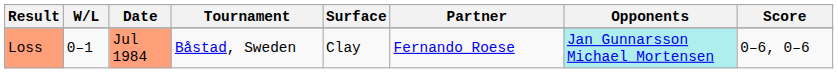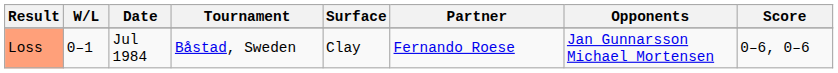(130, 48) lightsalmon background -> (130, 48) no background
(641, 48) paleturquoise background -> (641, 48) no background
